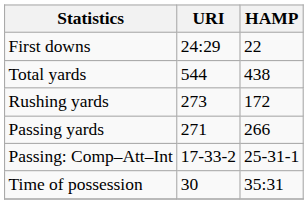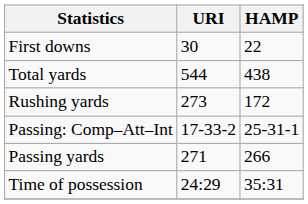(201, 46) 24:29 -> (190, 46) 30
rows swapped: (56, 129) <-> (91, 157)
(190, 184) 30 -> (201, 184) 24:29
